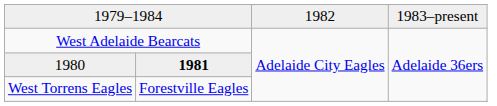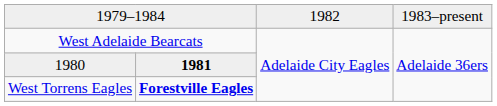(194, 88) normal -> (196, 88) bold
